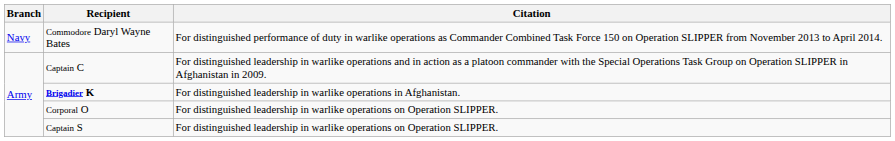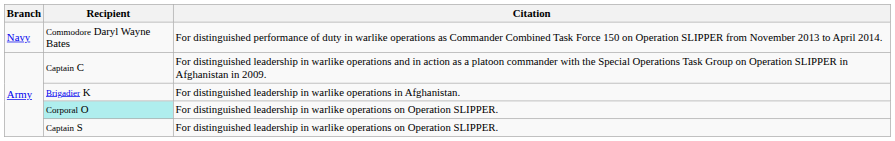(70, 92) bold -> (68, 92) normal
(67, 110) no background -> (67, 110) paleturquoise background
